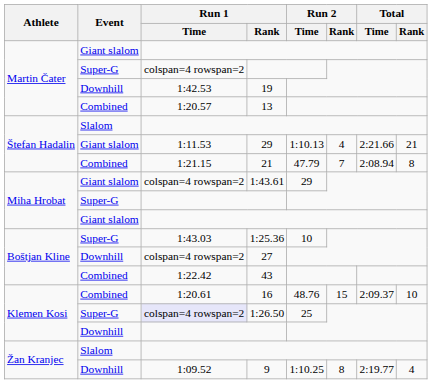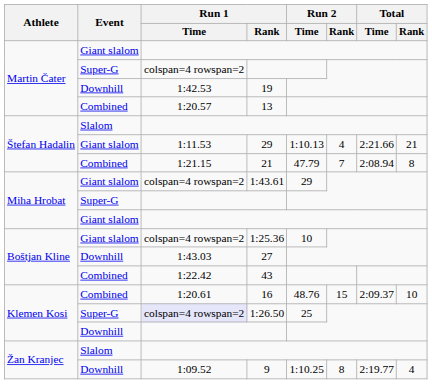(99, 238) Super-G -> (109, 238) Giant slalom
(194, 238) 1:43.03 -> (194, 238) colspan=4 rowspan=2
(194, 257) colspan=4 rowspan=2 -> (194, 257) 1:43.03
